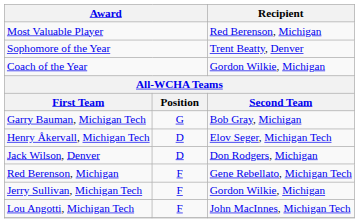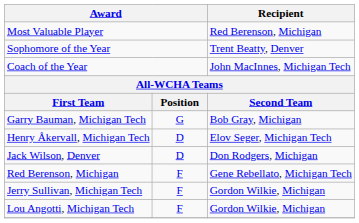(267, 66) Gordon Wilkie, Michigan -> (280, 66) John MacInnes, Michigan Tech
(280, 208) John MacInnes, Michigan Tech -> (267, 208) Gordon Wilkie, Michigan
